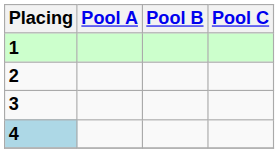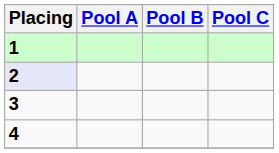(14, 76) no background -> (14, 76) lavender background
(14, 133) lightblue background -> (14, 133) no background
